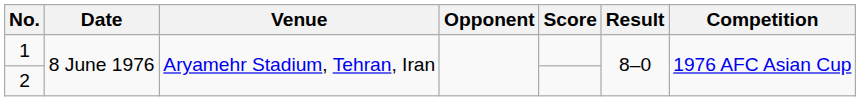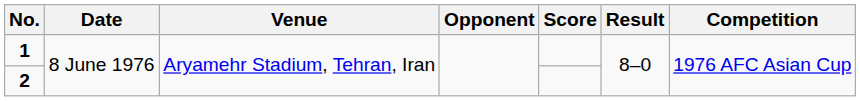(24, 50) normal -> (24, 50) bold
(24, 80) normal -> (24, 80) bold
